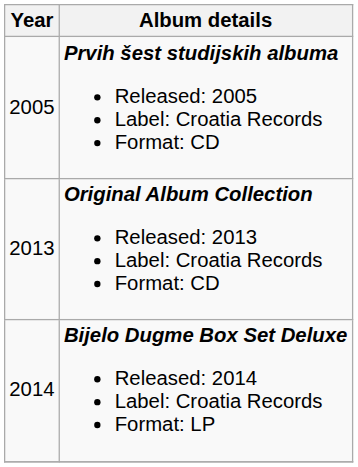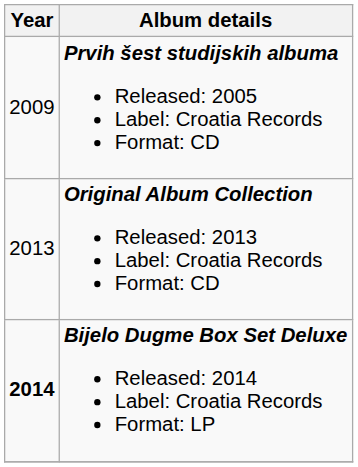(32, 107) 2005 -> (32, 107) 2009
(32, 390) normal -> (32, 390) bold
